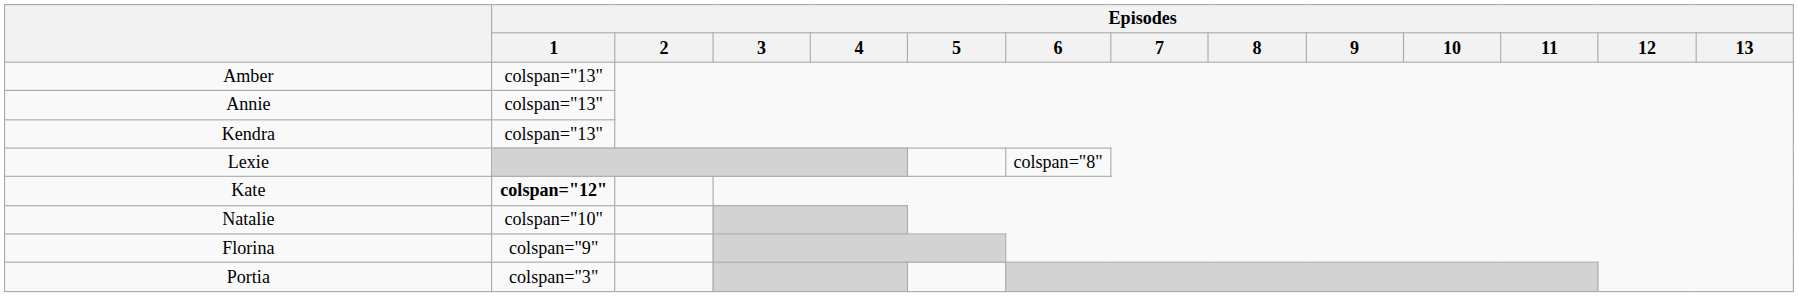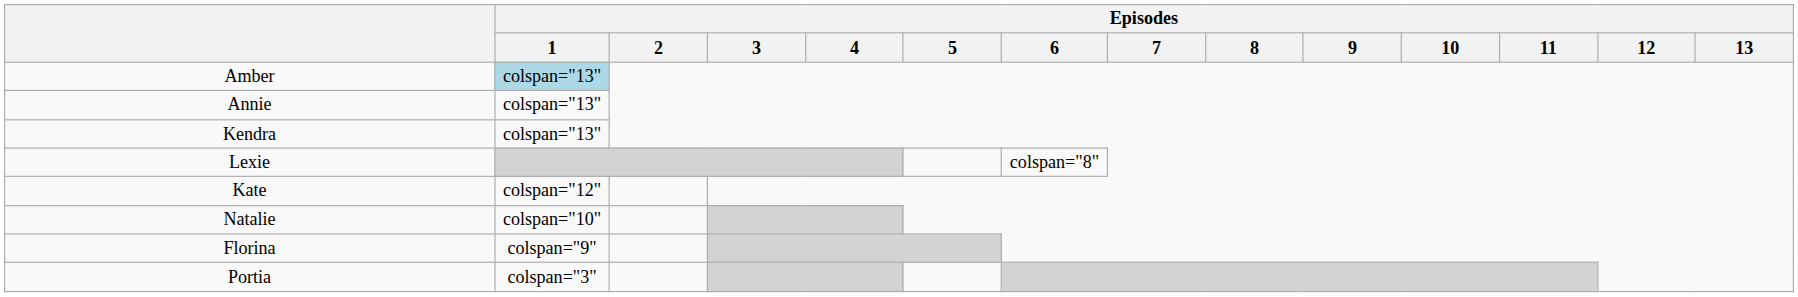(554, 76) no background -> (552, 76) lightblue background
(554, 190) bold -> (552, 190) normal
